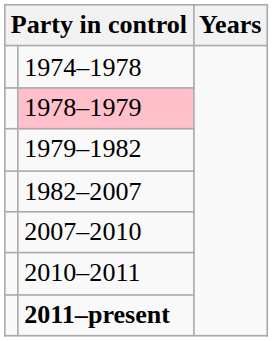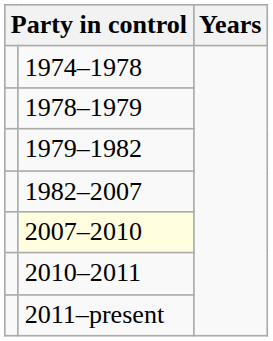(83, 107) pink background -> (83, 107) no background
(83, 231) no background -> (83, 231) lightyellow background
(97, 314) bold -> (94, 314) normal
